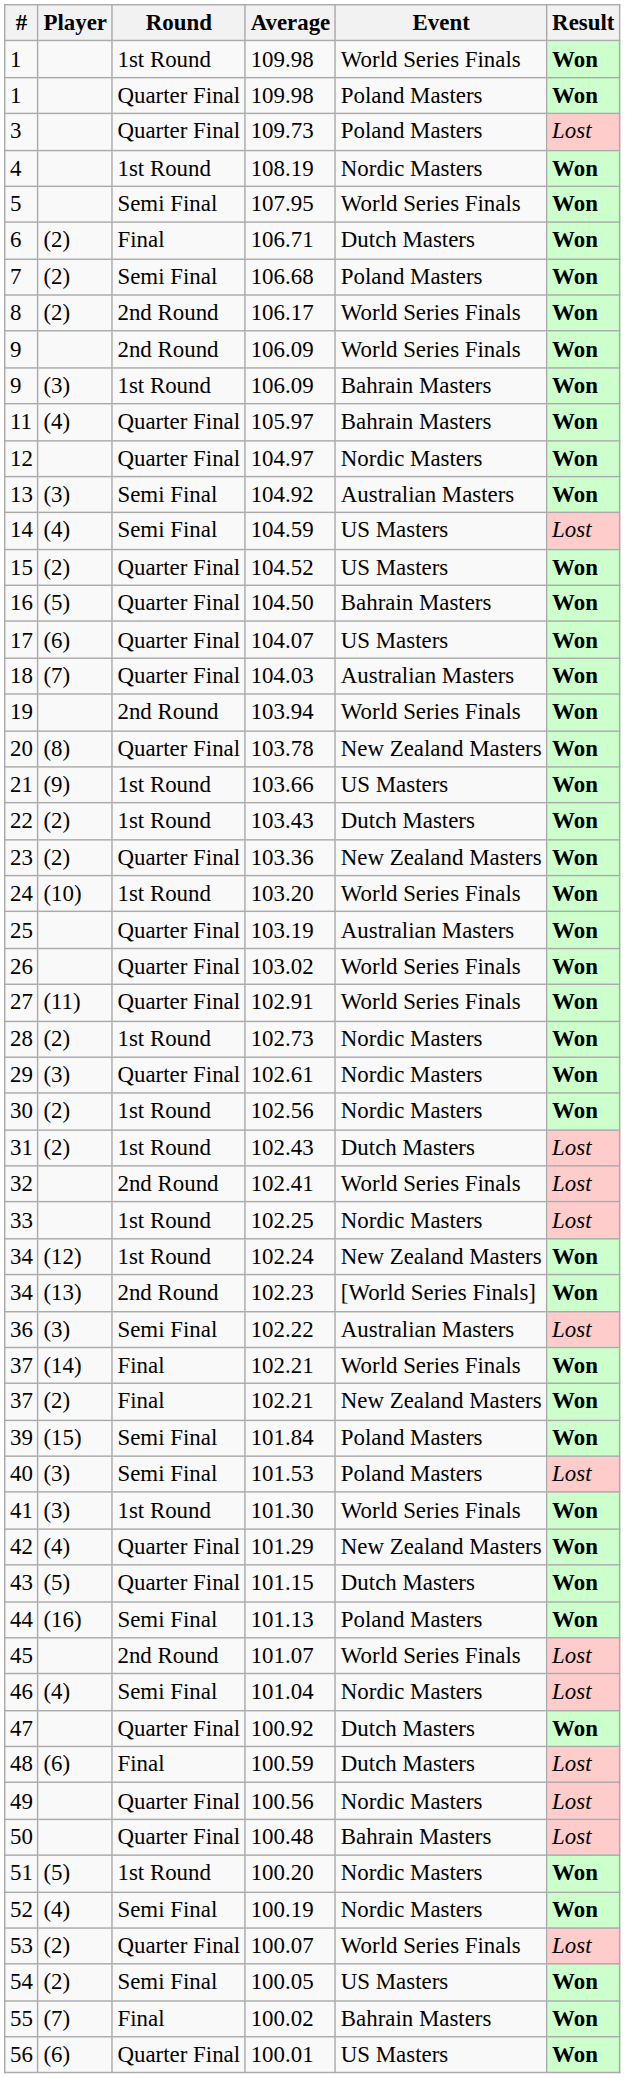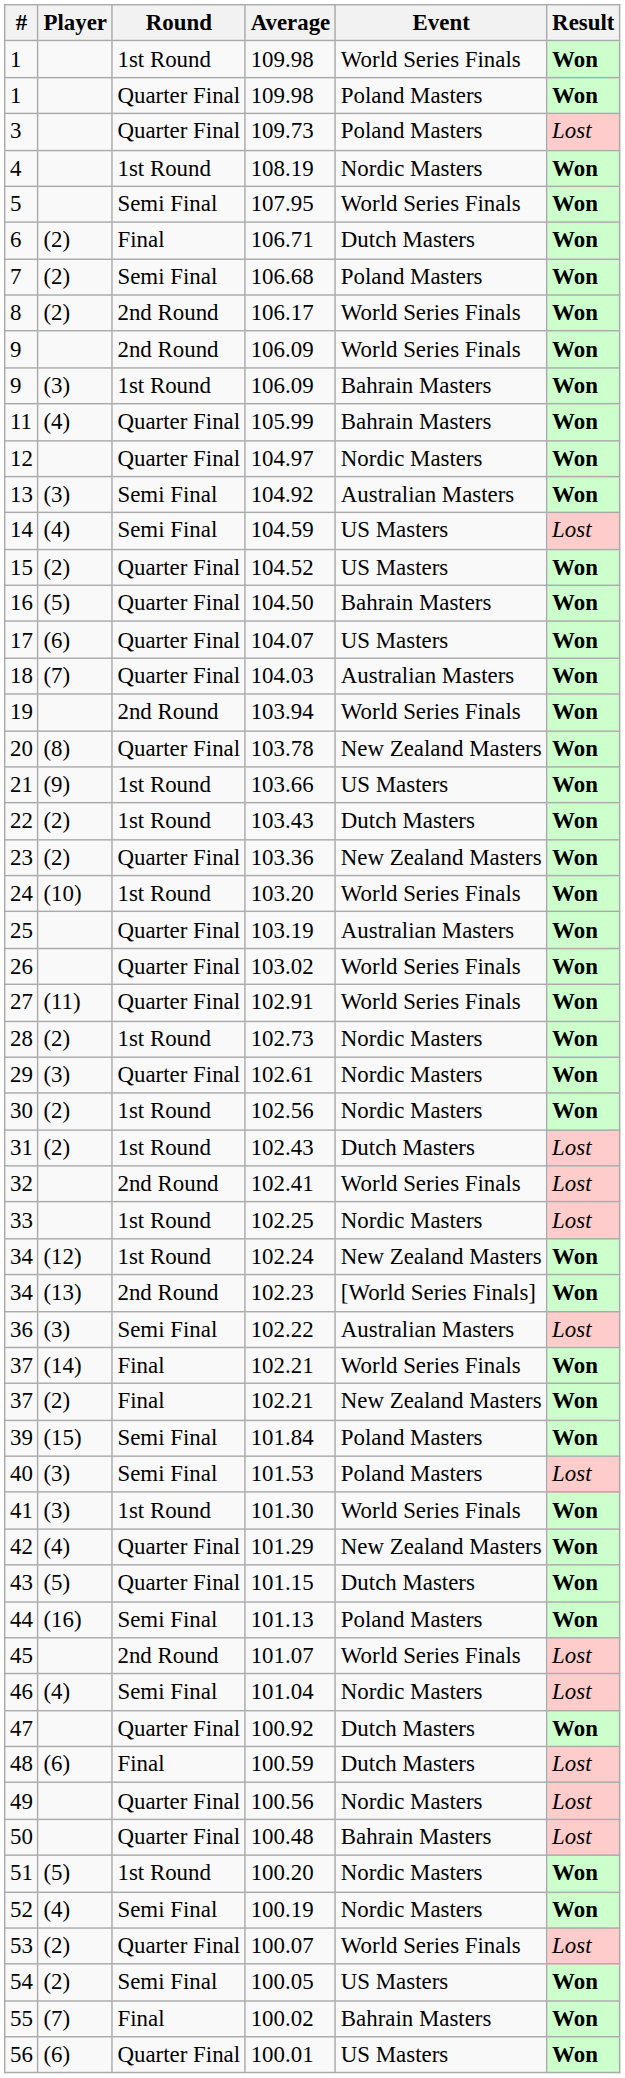(282, 421) 105.97 -> (282, 421) 105.99
